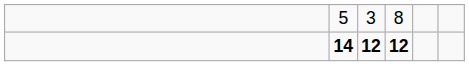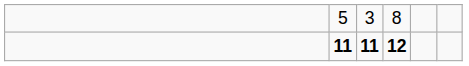(343, 46) 14 -> (343, 46) 11
(371, 46) 12 -> (370, 46) 11
